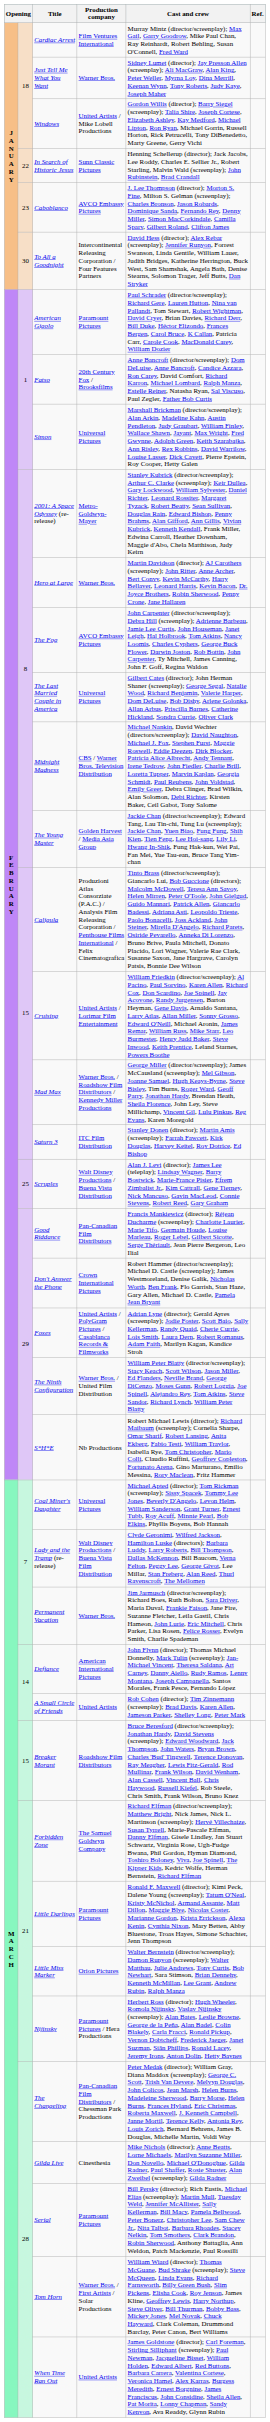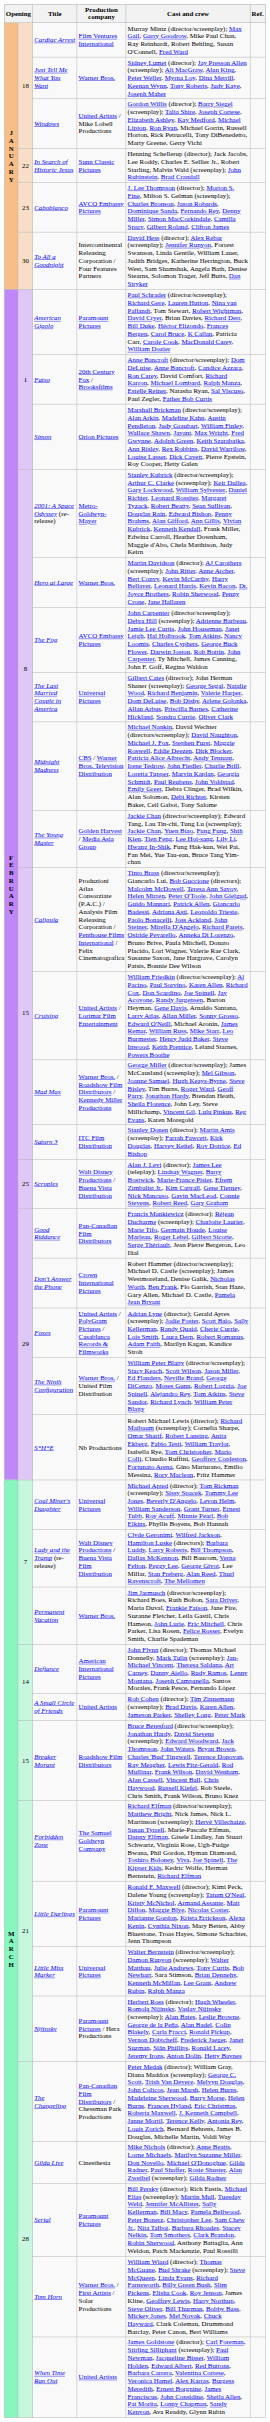(92, 437) Universal Pictures -> (99, 437) Orion Pictures
(99, 1971) Orion Pictures -> (92, 1971) Universal Pictures
